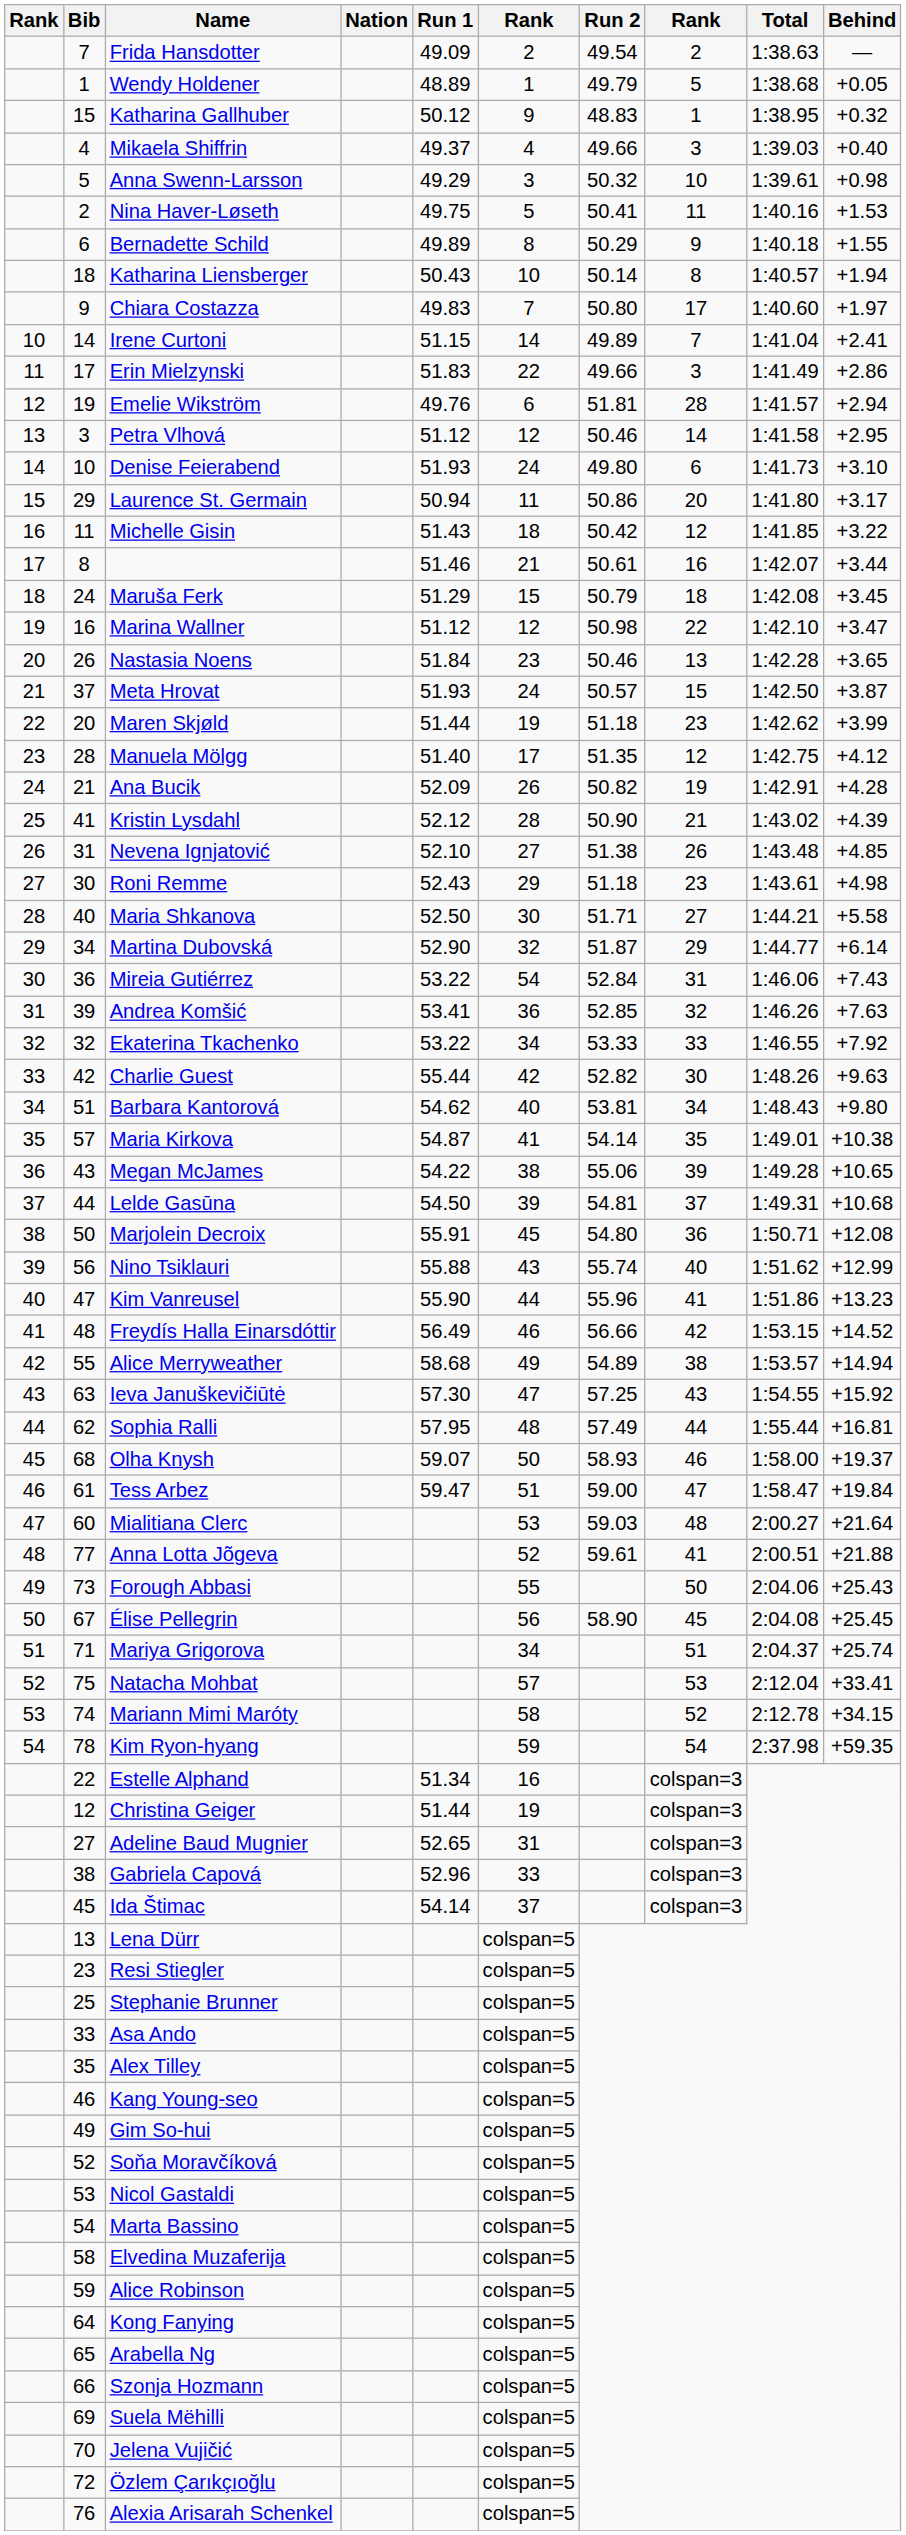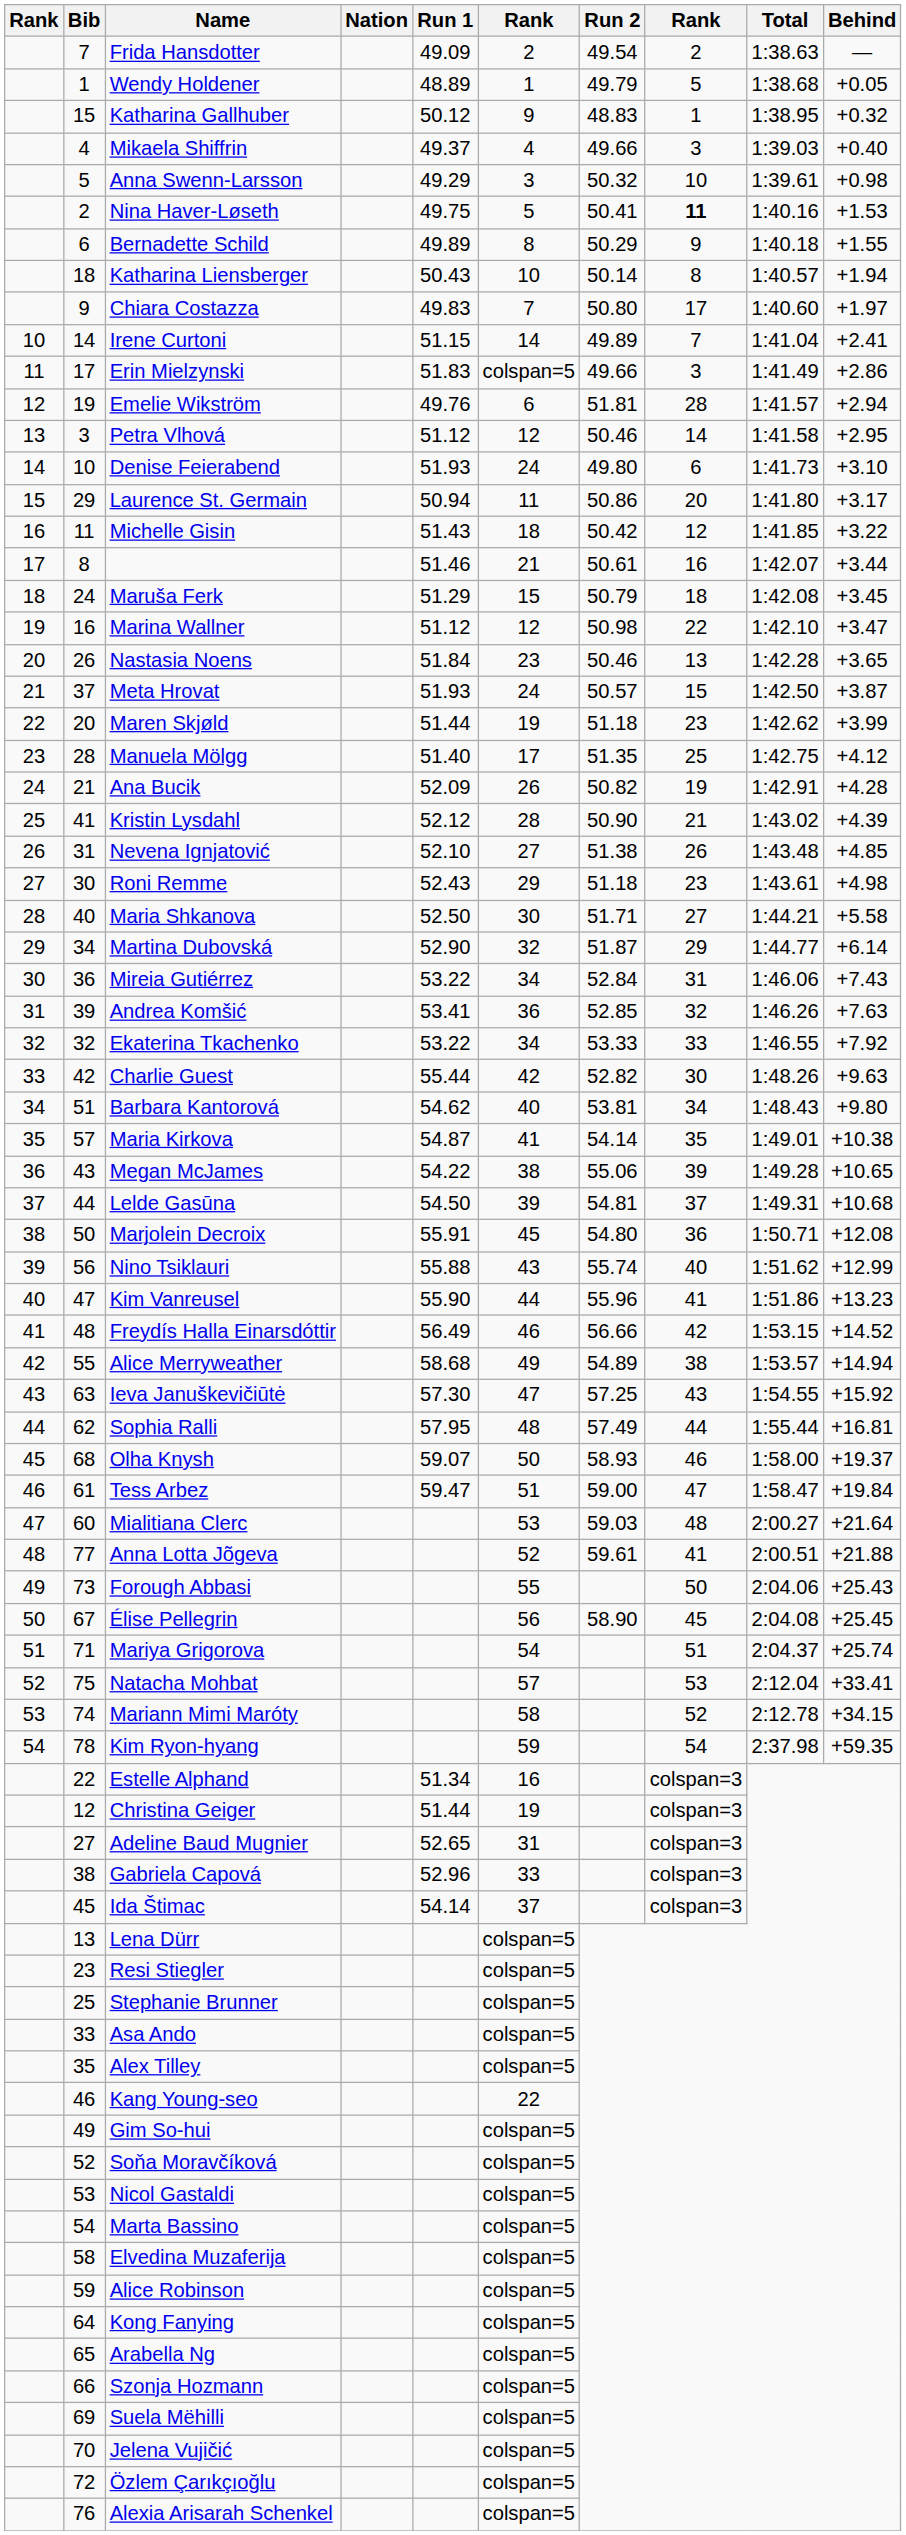(696, 212) normal -> (696, 212) bold
(529, 372) 22 -> (529, 372) colspan=5
(696, 755) 12 -> (696, 755) 25
(529, 979) 54 -> (529, 979) 34
(529, 1651) 34 -> (529, 1651) 54
(529, 2098) colspan=5 -> (529, 2098) 22
